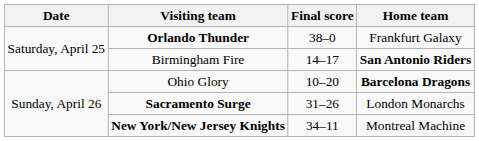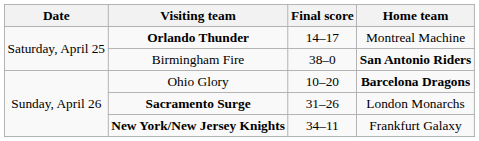(322, 37) 38–0 -> (322, 37) 14–17
(416, 37) Frankfurt Galaxy -> (416, 37) Montreal Machine
(322, 59) 14–17 -> (322, 59) 38–0
(416, 125) Montreal Machine -> (416, 125) Frankfurt Galaxy
